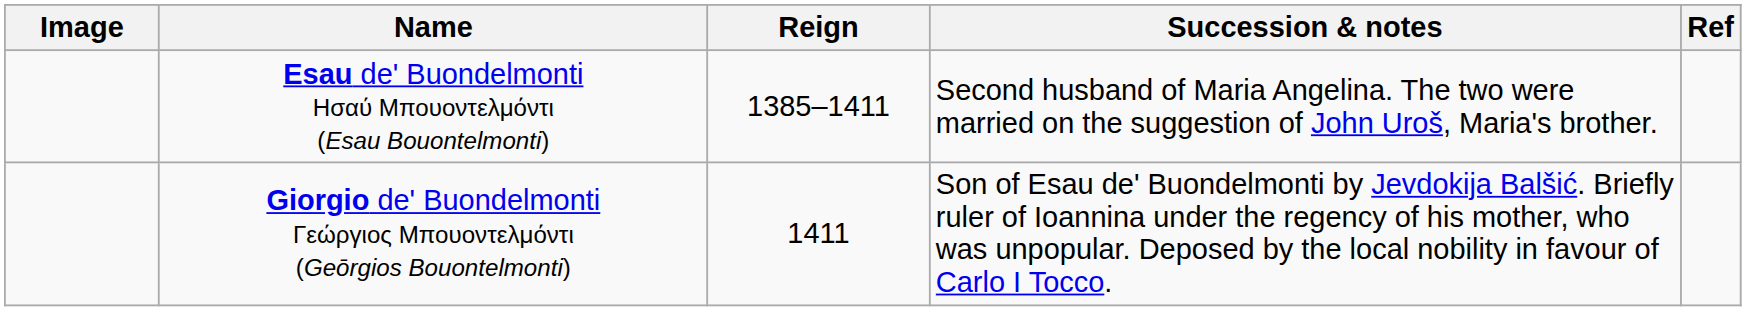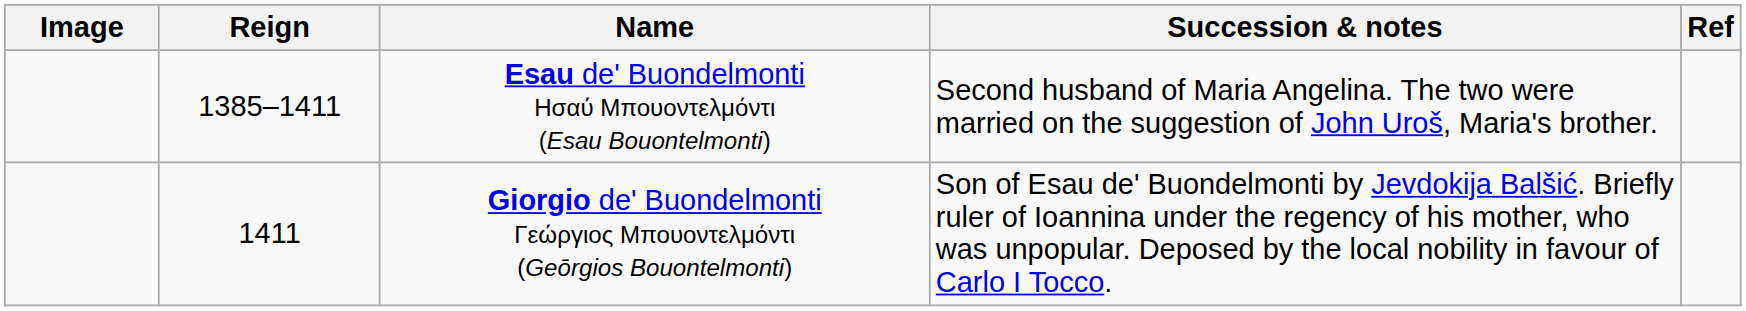columns swapped: (433, 27) <-> (818, 27)
